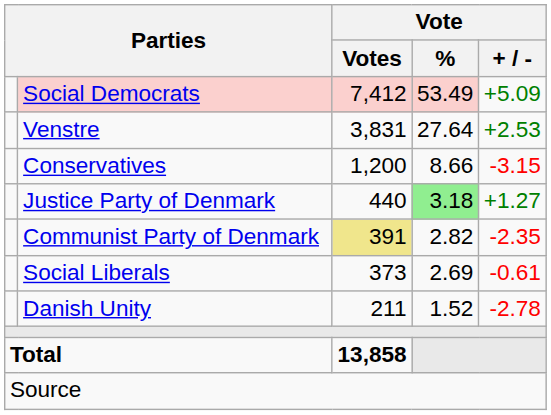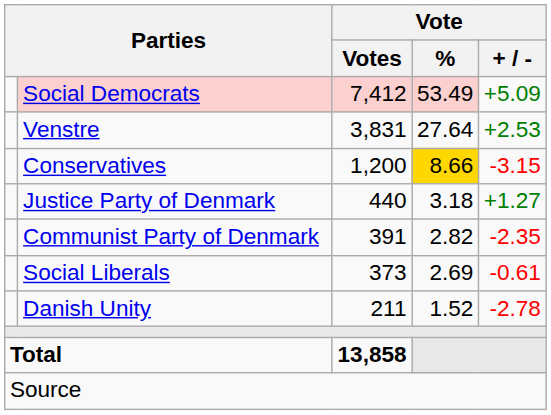(451, 165) no background -> (451, 165) gold background
(451, 201) lightgreen background -> (451, 201) no background
(388, 237) khaki background -> (388, 237) no background
